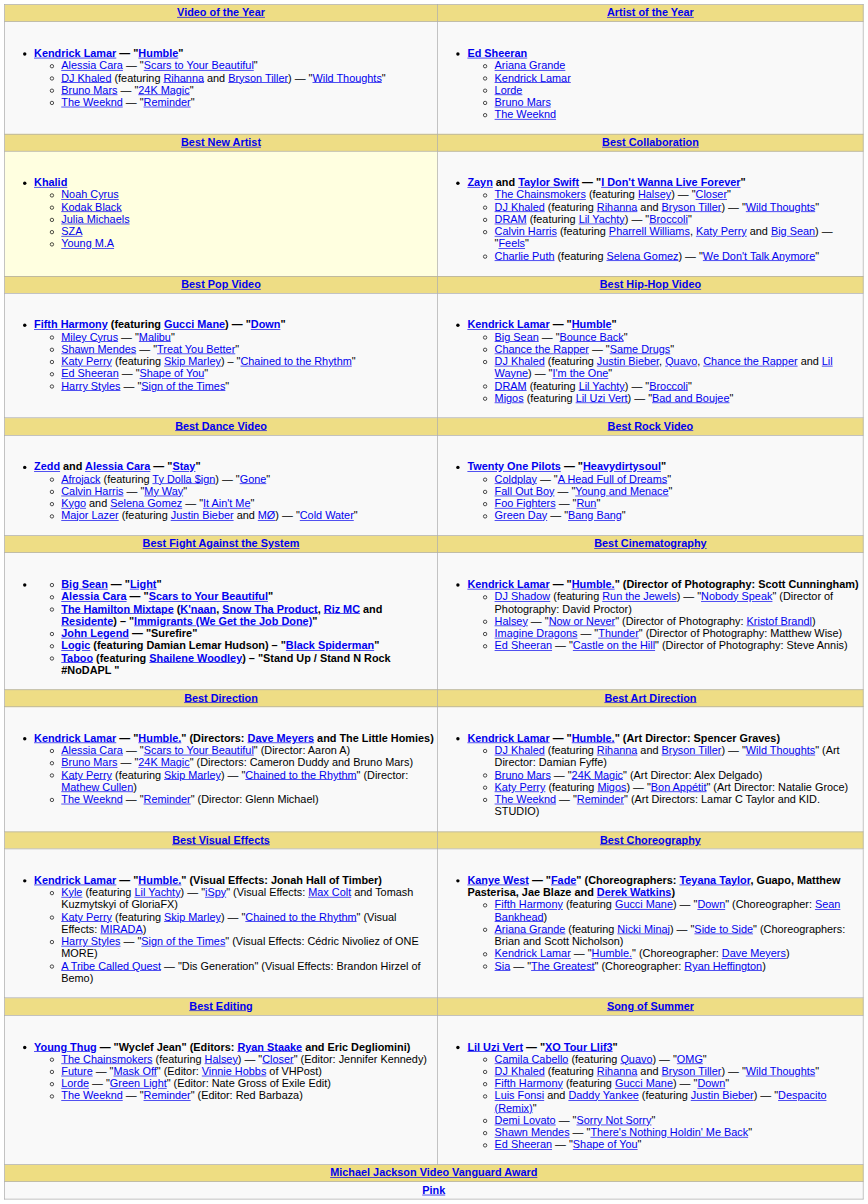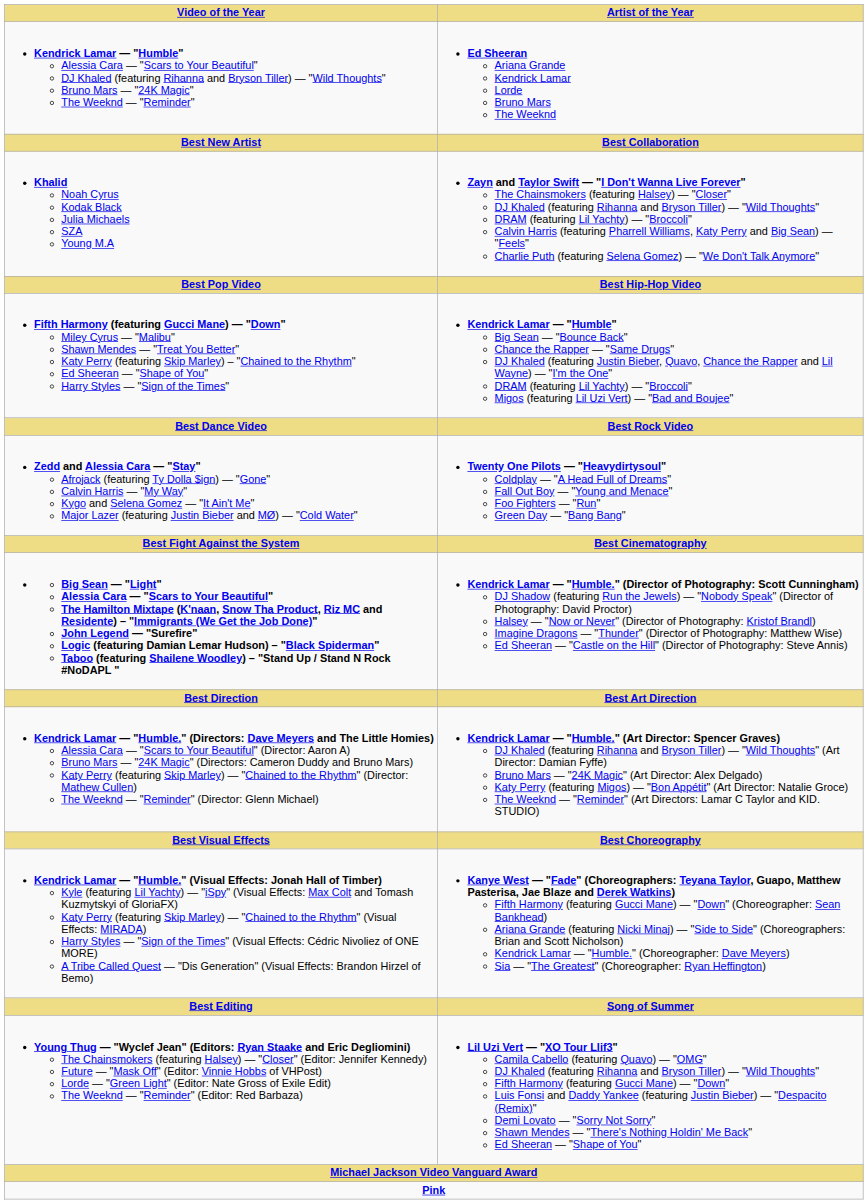(221, 214) lightyellow background -> (221, 214) no background
